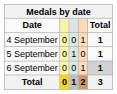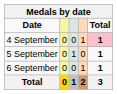(100, 39) no background -> (100, 39) pink background
(100, 68) lightgrey background -> (100, 68) no background
